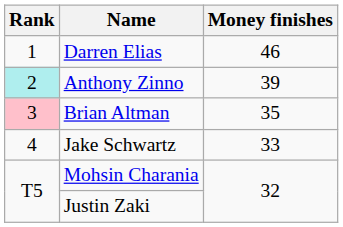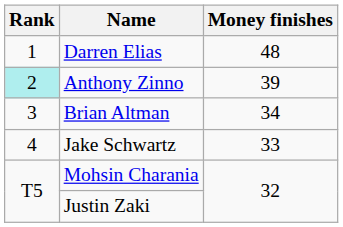(270, 51) 46 -> (270, 51) 48
(32, 113) pink background -> (32, 113) no background
(270, 113) 35 -> (270, 113) 34
